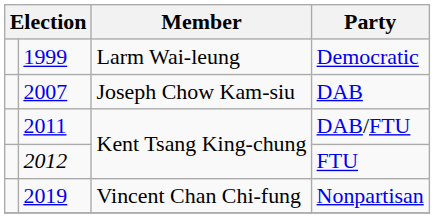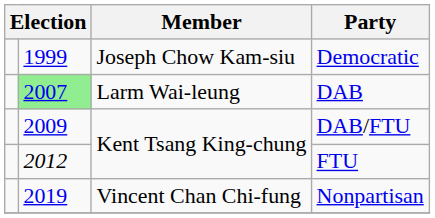(168, 56) Larm Wai-leung -> (196, 56) Joseph Chow Kam-siu
(45, 91) no background -> (45, 91) lightgreen background
(196, 91) Joseph Chow Kam-siu -> (168, 91) Larm Wai-leung
(45, 126) 2011 -> (45, 126) 2009
